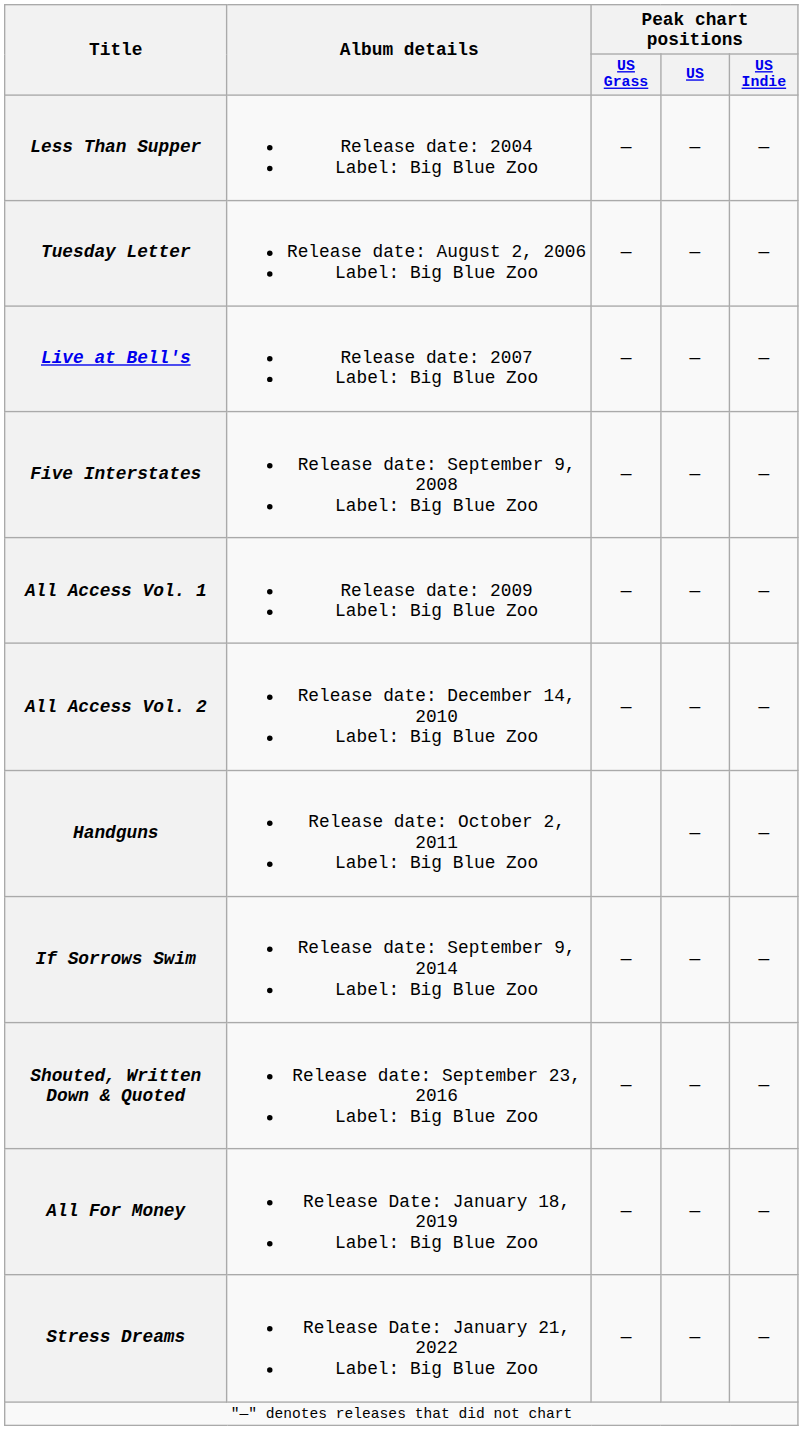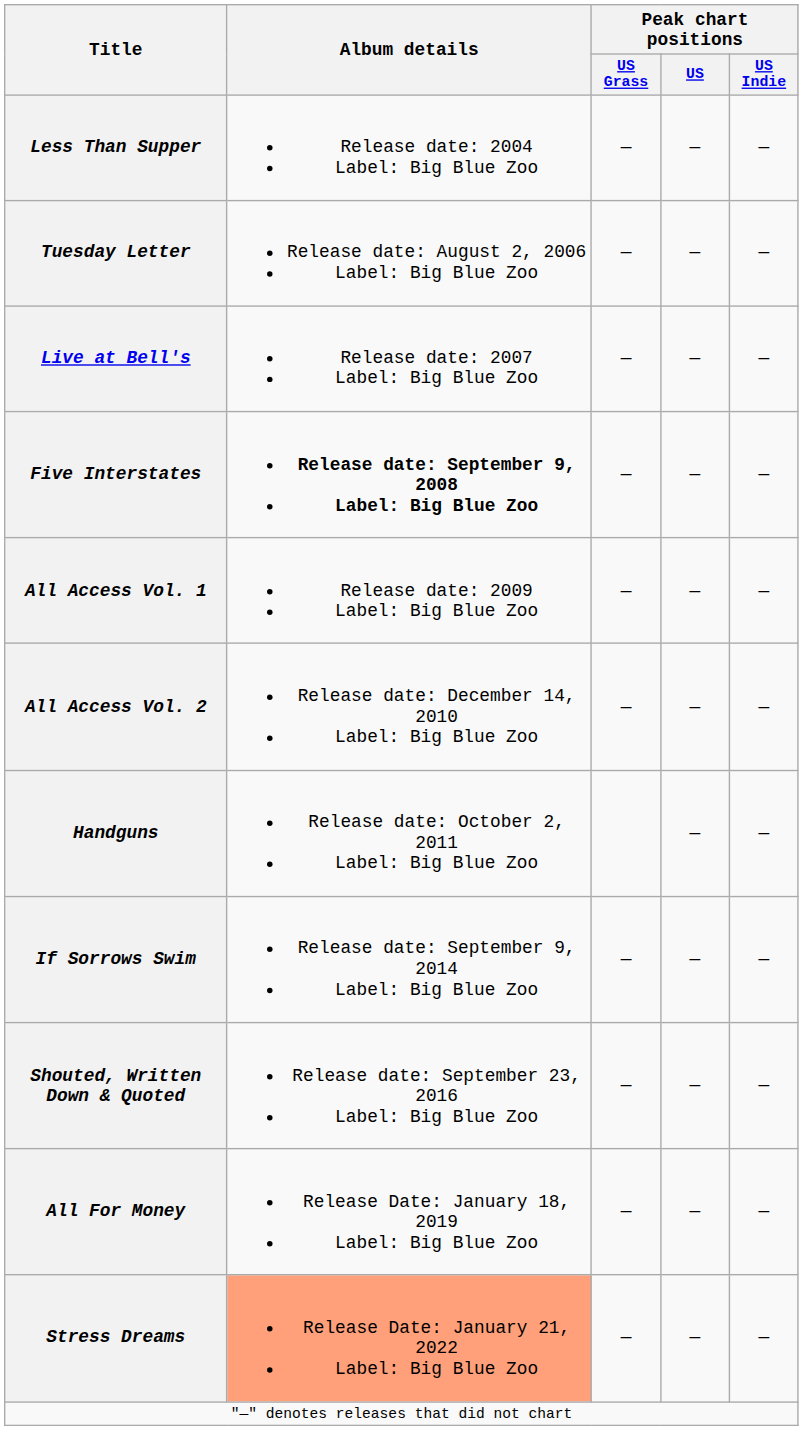(409, 485) normal -> (409, 485) bold
(409, 1349) no background -> (409, 1349) lightsalmon background
